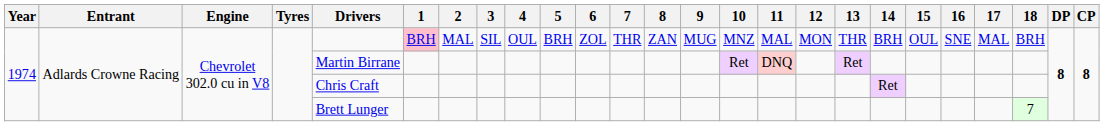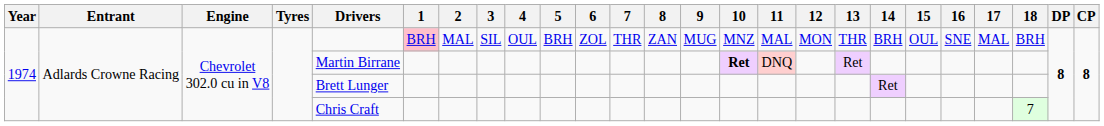(739, 62) normal -> (739, 62) bold
(347, 86) Chris Craft -> (352, 86) Brett Lunger
(352, 109) Brett Lunger -> (347, 109) Chris Craft
